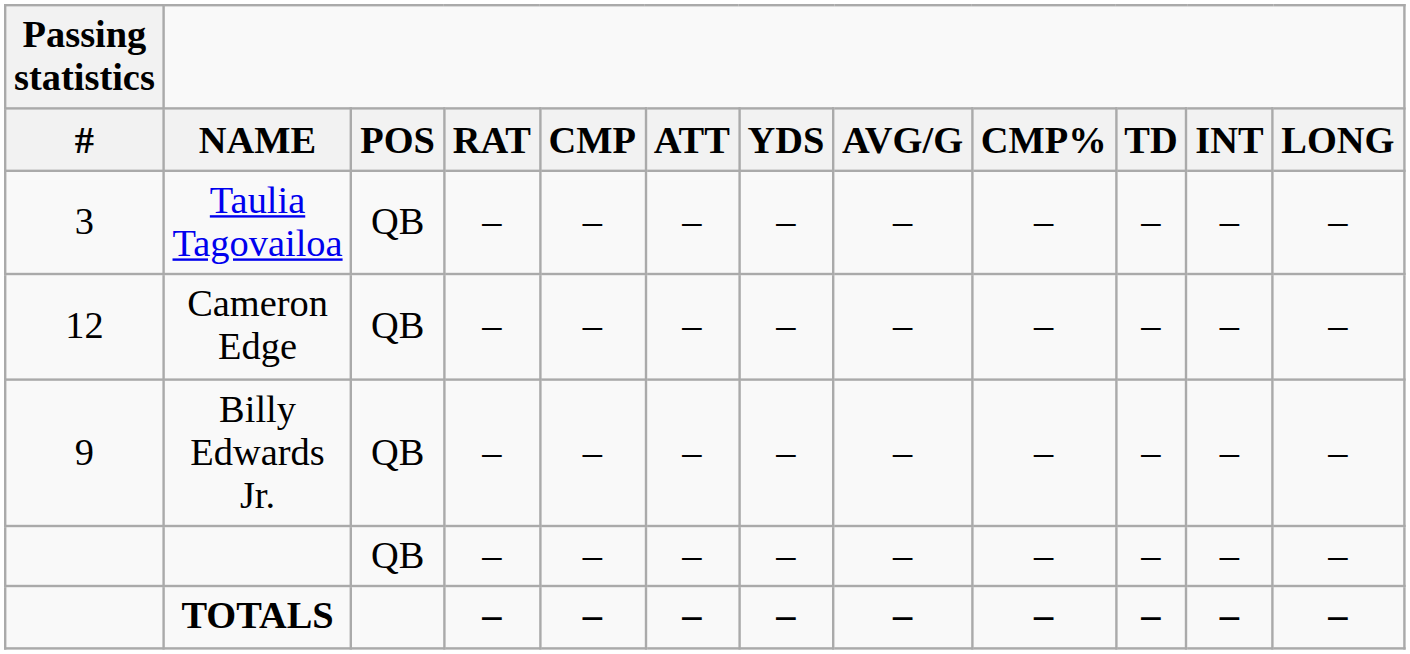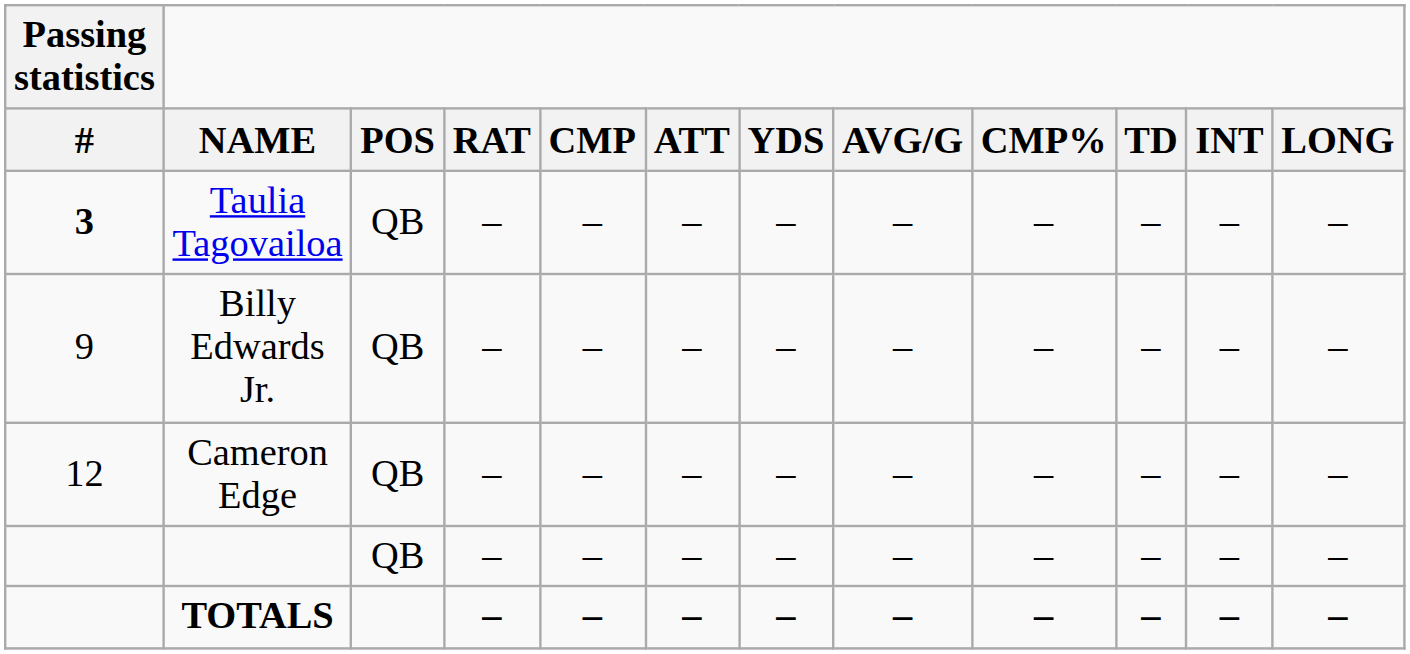(84, 221) normal -> (84, 221) bold
rows swapped: (258, 325) <-> (258, 451)
